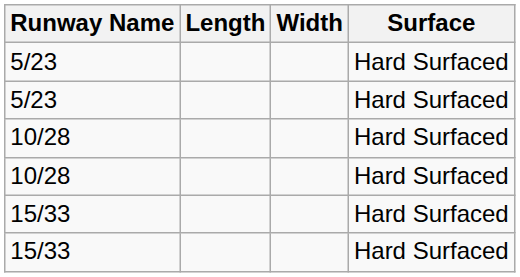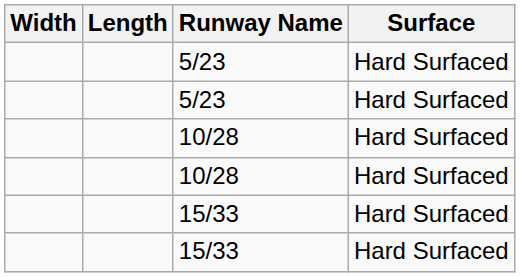columns swapped: (92, 23) <-> (310, 23)
